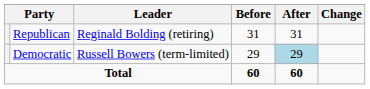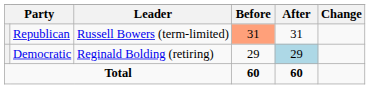(145, 34) Reginald Bolding (retiring) -> (153, 34) Russell Bowers (term-limited)
(253, 34) no background -> (253, 34) lightsalmon background
(153, 53) Russell Bowers (term-limited) -> (145, 53) Reginald Bolding (retiring)
